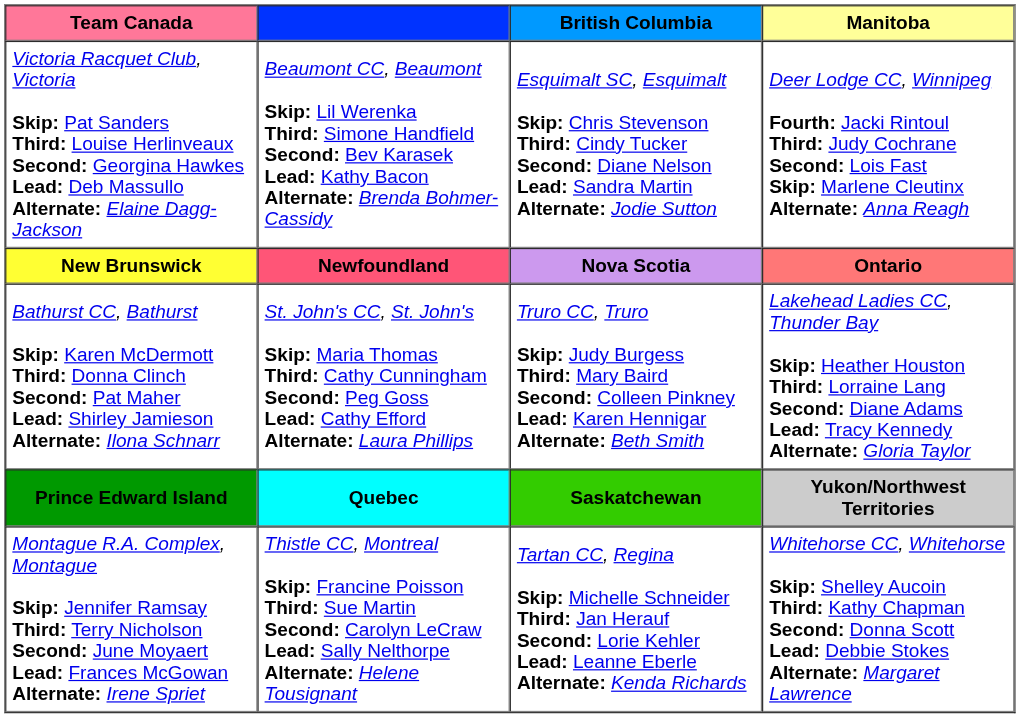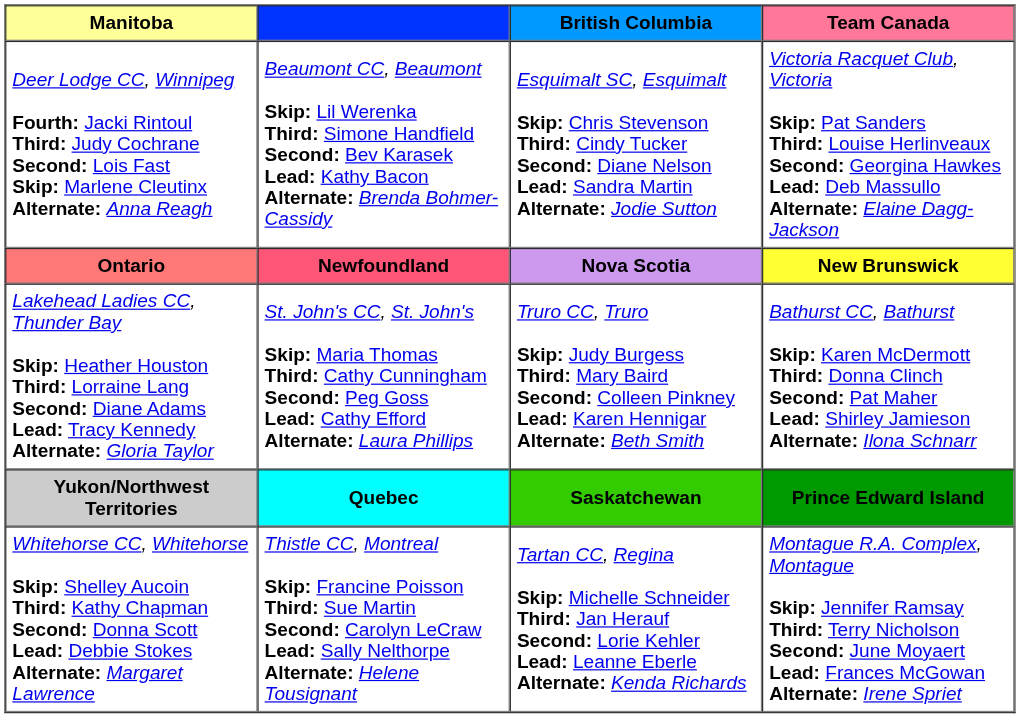columns swapped: (131, 22) <-> (888, 22)
